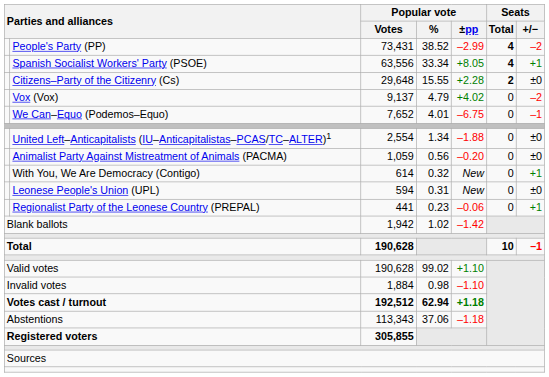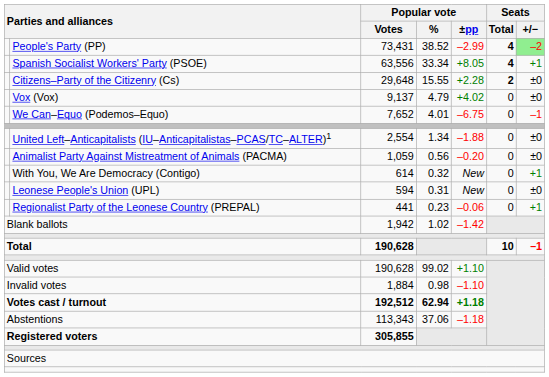(536, 47) no background -> (536, 47) lightgreen background
(536, 98) –2 -> (536, 98) ±0
